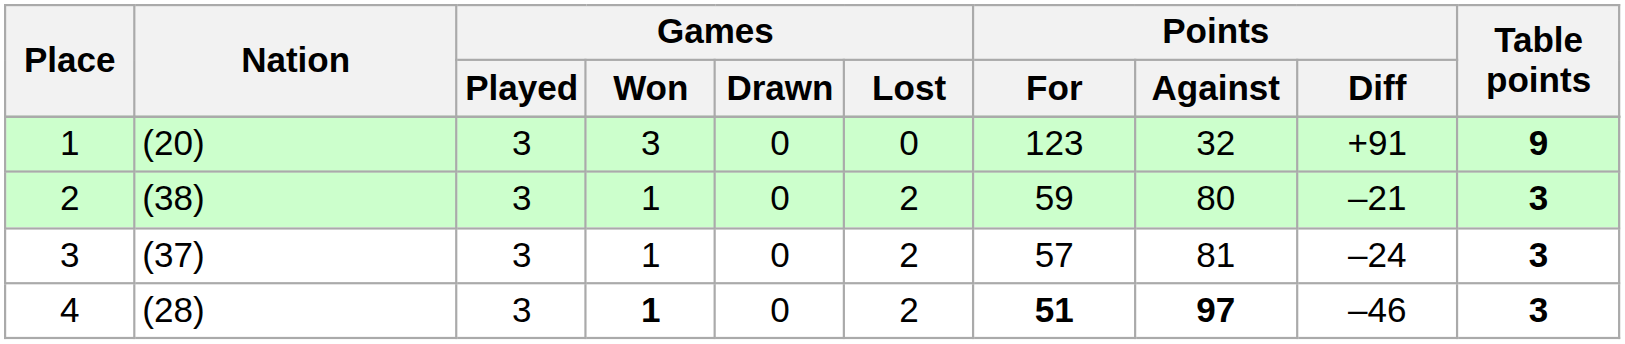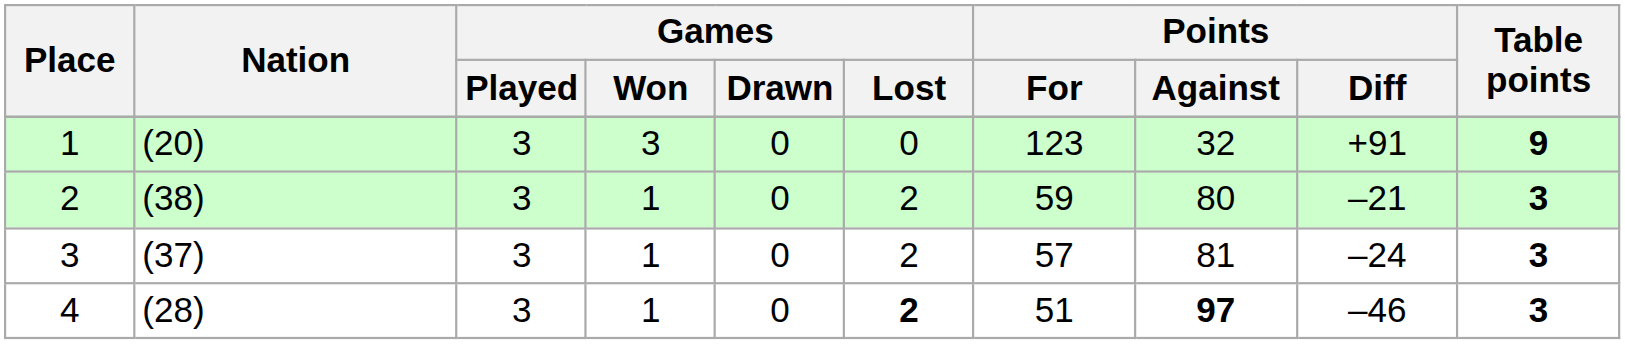(651, 310) bold -> (651, 310) normal
(909, 310) normal -> (909, 310) bold
(1054, 310) bold -> (1054, 310) normal
